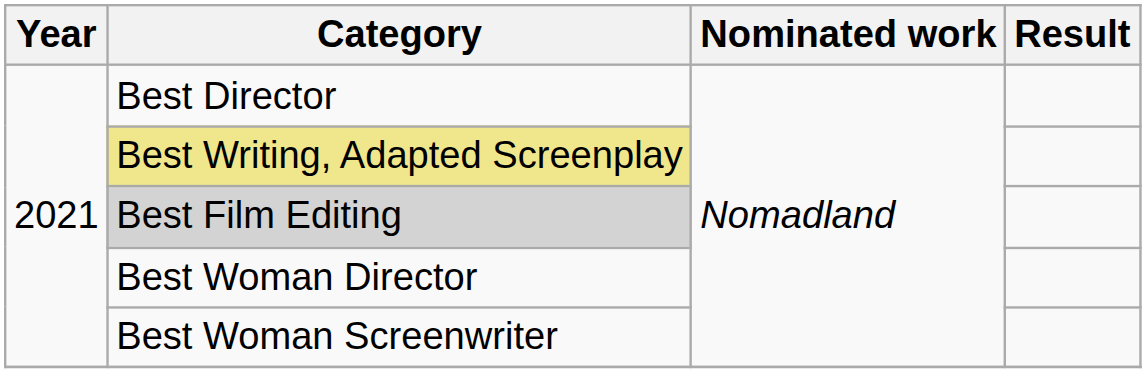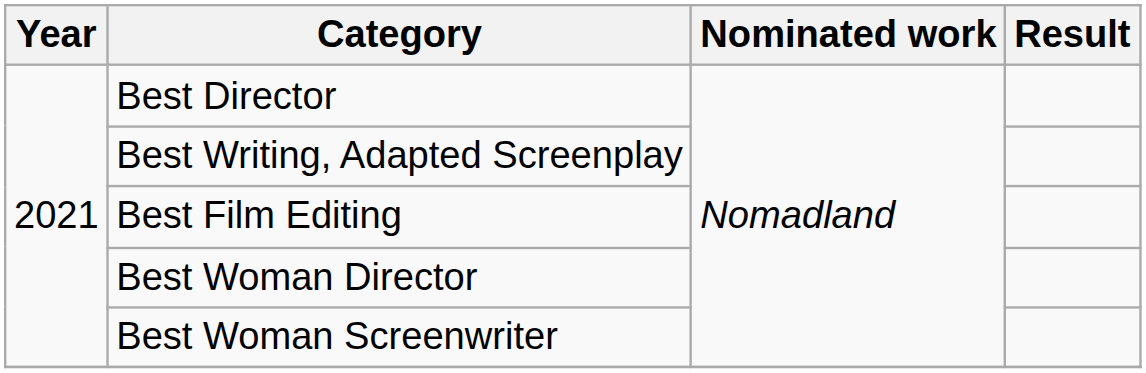(400, 155) khaki background -> (400, 155) no background
(259, 215) lightgrey background -> (259, 215) no background
